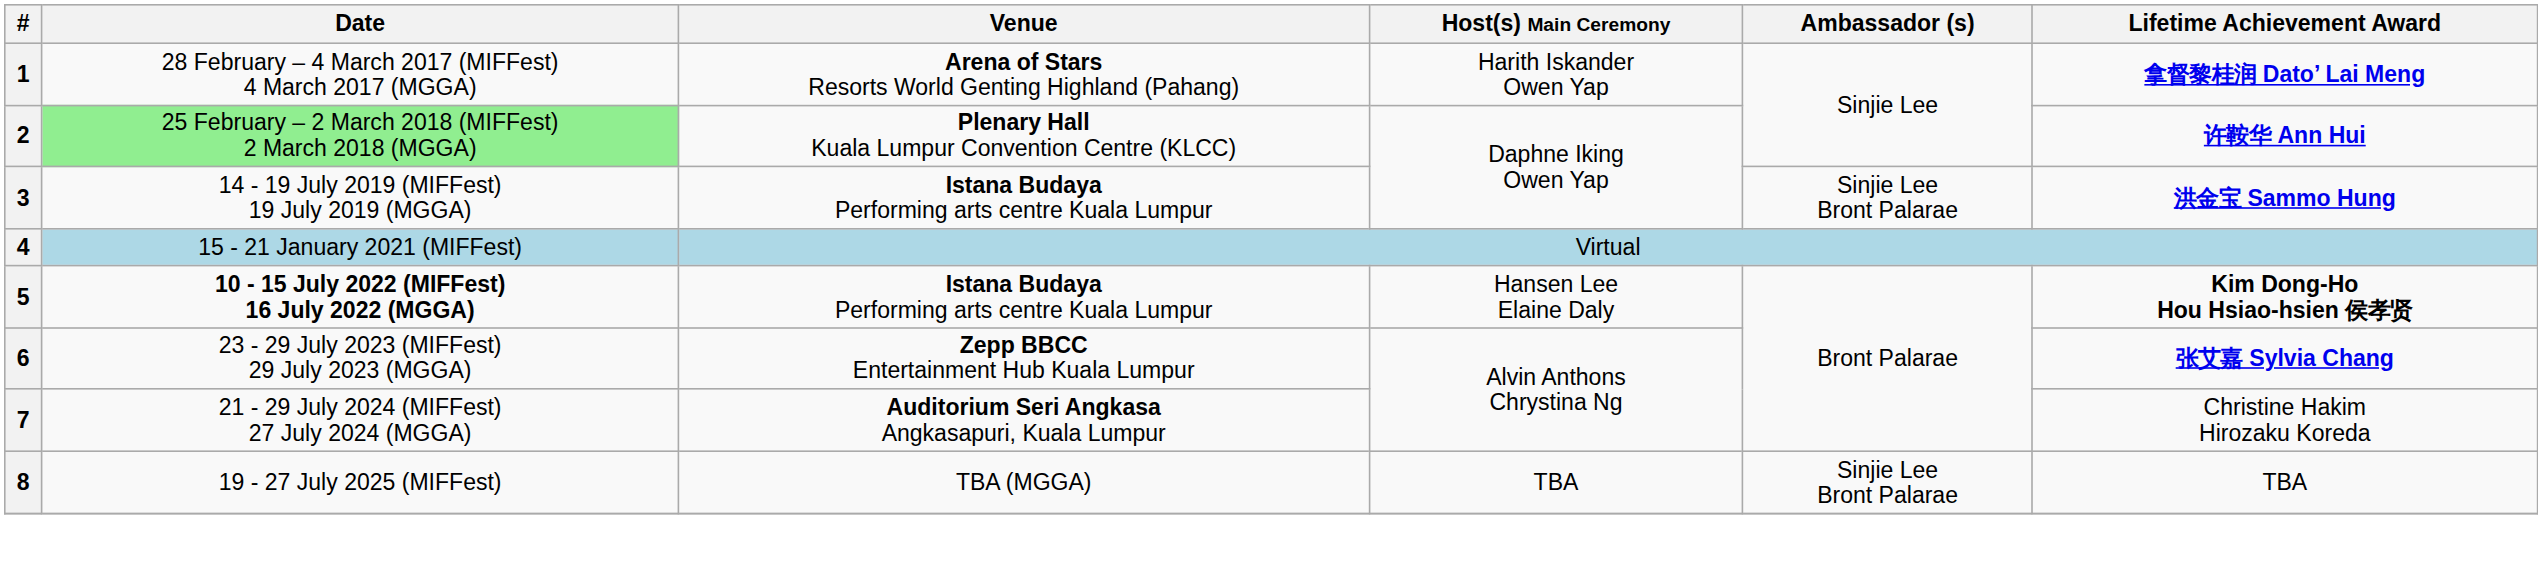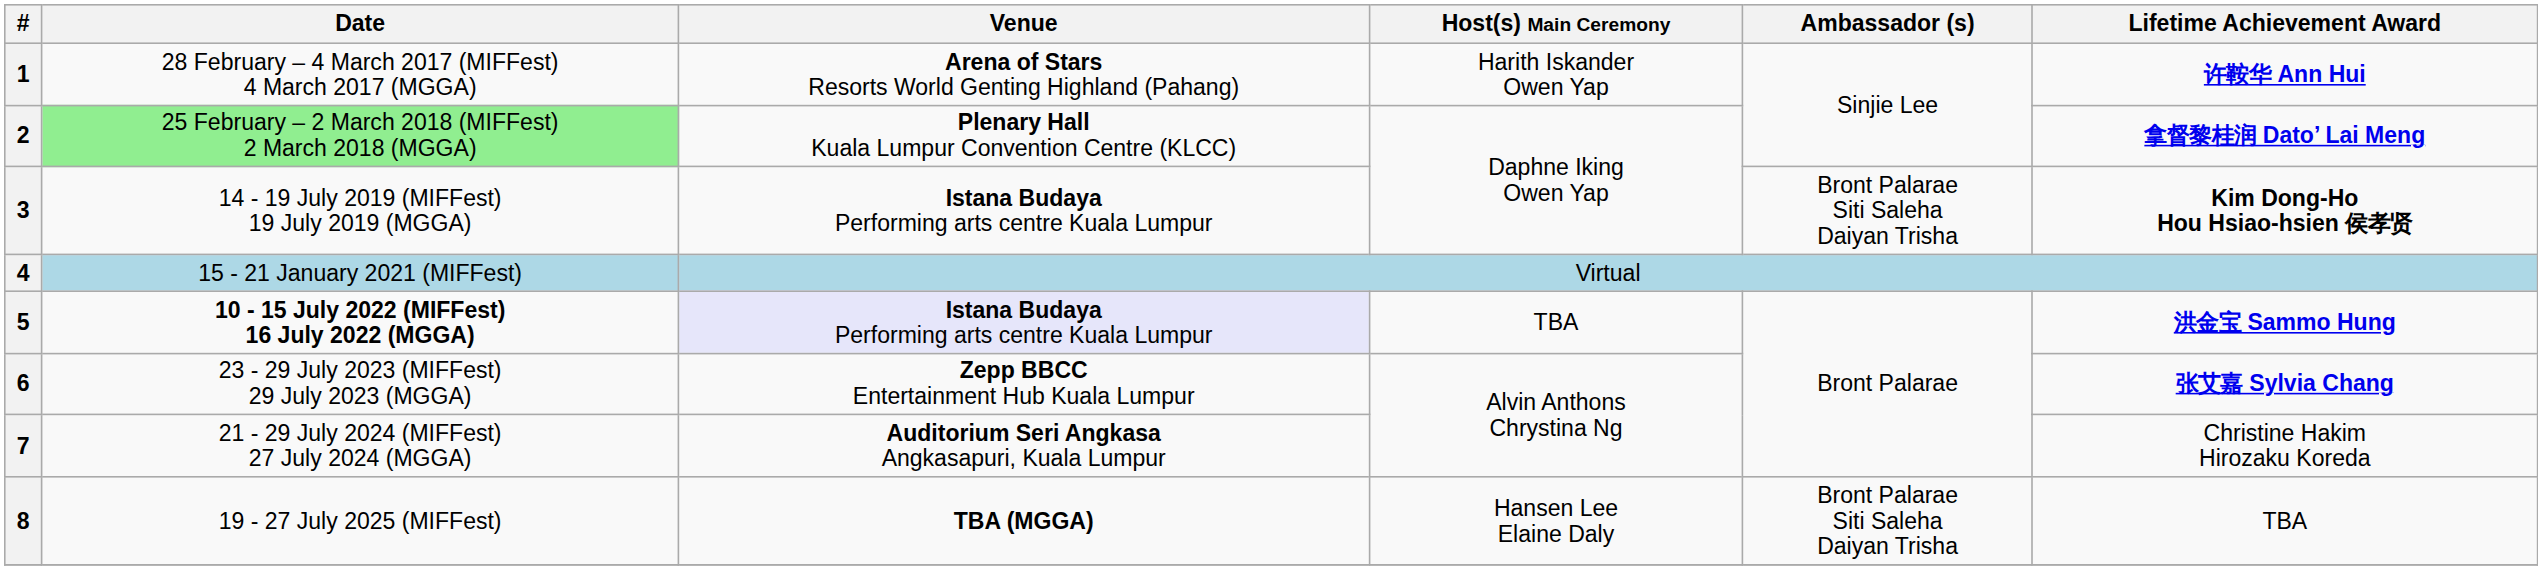(2285, 74) 拿督黎桂润 Dato’ Lai Meng -> (2285, 74) 许鞍华 Ann Hui
(2285, 136) 许鞍华 Ann Hui -> (2285, 136) 拿督黎桂润 Dato’ Lai Meng
(1888, 198) Sinjie Lee Bront Palarae -> (1888, 211) Bront Palarae Siti Saleha Daiyan Trisha
(2285, 198) 洪金宝 Sammo Hung -> (2285, 211) Kim Dong-Ho Hou Hsiao-hsien 侯孝贤
(1024, 297) no background -> (1024, 322) lavender background
(1556, 297) Hansen Lee Elaine Daly -> (1556, 322) TBA
(2285, 297) Kim Dong-Ho Hou Hsiao-hsien 侯孝贤 -> (2285, 322) 洪金宝 Sammo Hung
(1024, 483) normal -> (1024, 521) bold
(1556, 483) TBA -> (1556, 521) Hansen Lee Elaine Daly
(1888, 483) Sinjie Lee Bront Palarae -> (1888, 521) Bront Palarae Siti Saleha Daiyan Trisha
